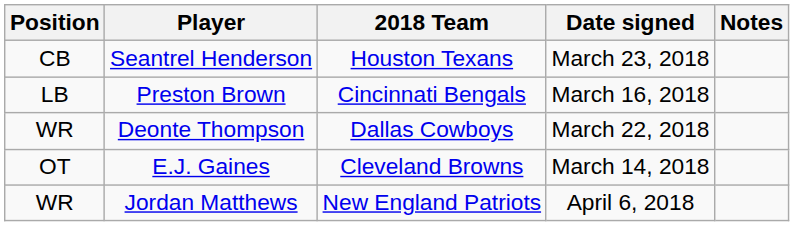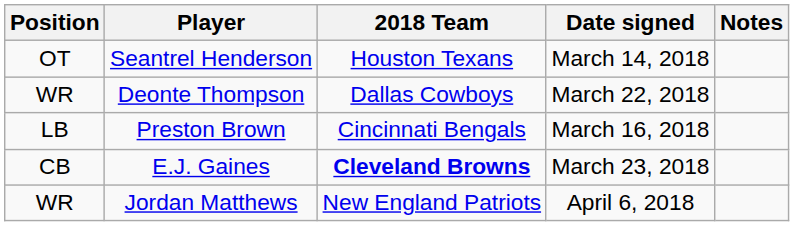(55, 58) CB -> (55, 58) OT
(630, 58) March 23, 2018 -> (630, 58) March 14, 2018
rows swapped: (211, 94) <-> (211, 130)
(55, 166) OT -> (55, 166) CB
(432, 166) normal -> (432, 166) bold
(630, 166) March 14, 2018 -> (630, 166) March 23, 2018
